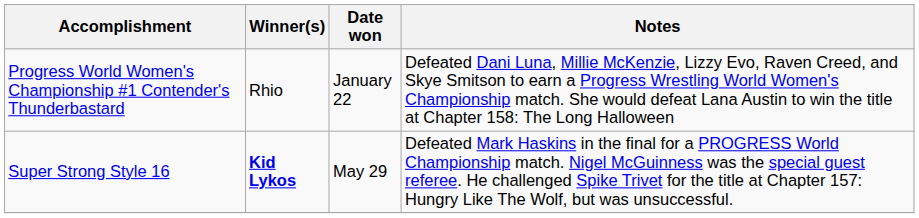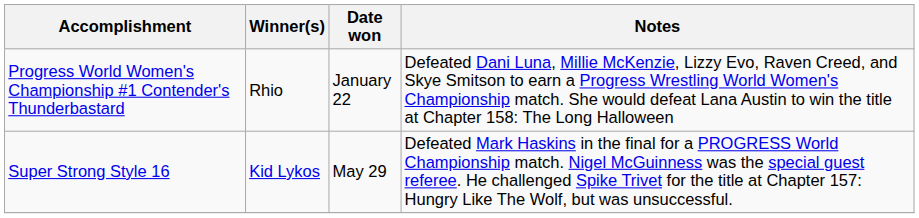(273, 171) bold -> (285, 171) normal
